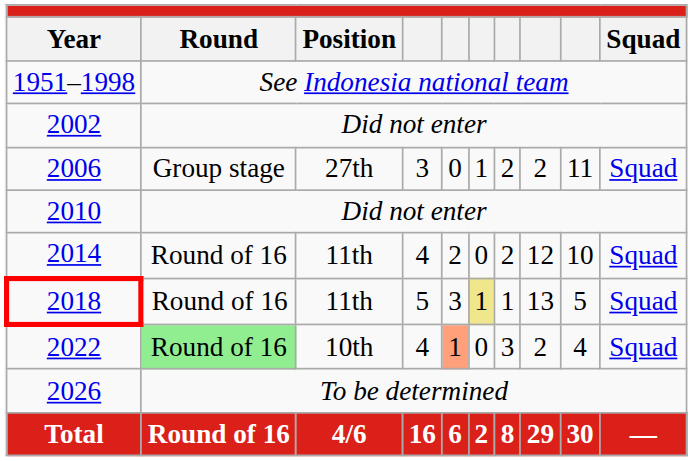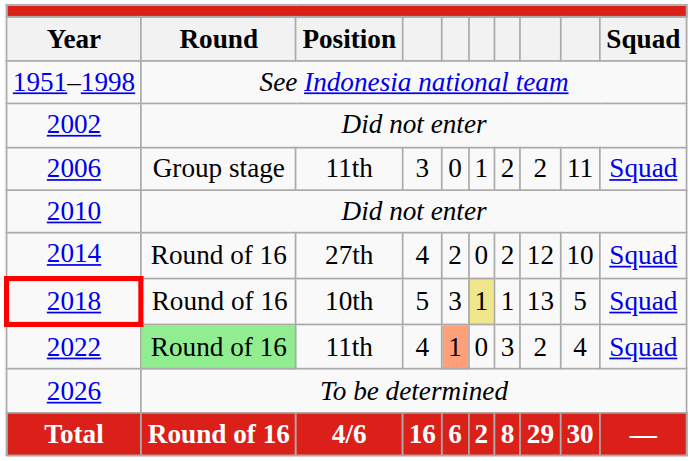(349, 168) 27th -> (349, 168) 11th
(349, 255) 11th -> (349, 255) 27th
(349, 300) 11th -> (349, 300) 10th
(349, 346) 10th -> (349, 346) 11th
